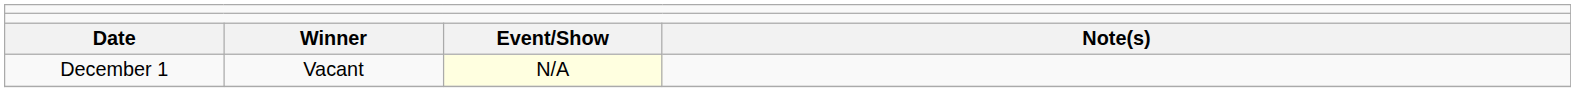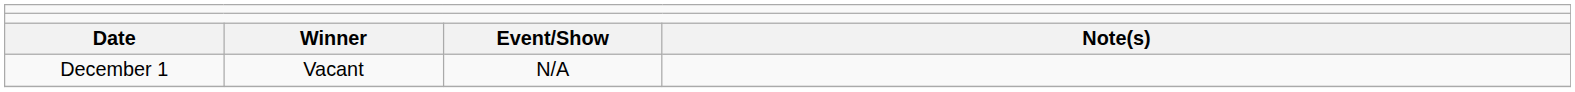(553, 69) lightyellow background -> (553, 69) no background
